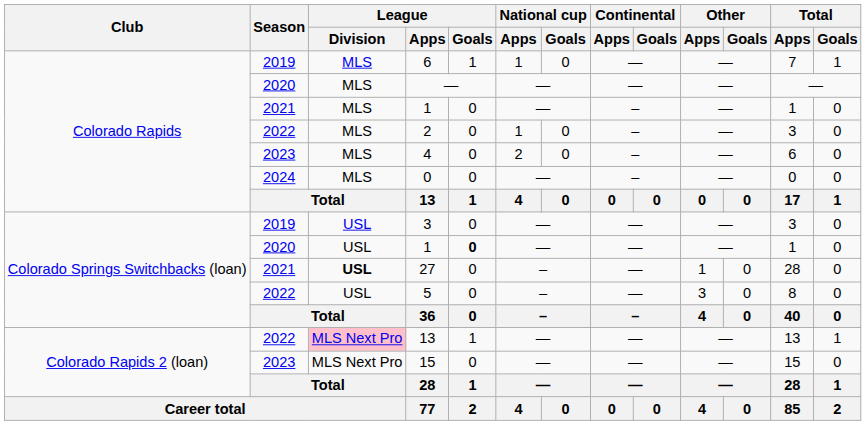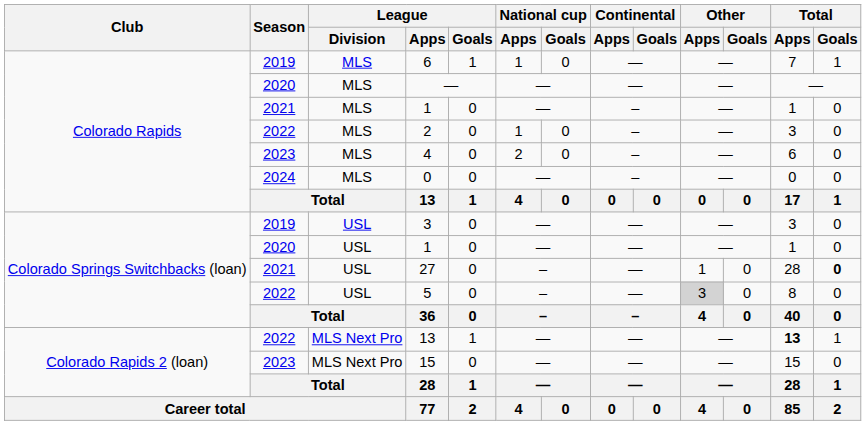(472, 246) bold -> (472, 246) normal
(357, 270) bold -> (357, 270) normal
(837, 270) normal -> (837, 270) bold
(702, 293) no background -> (702, 293) lightgrey background
(357, 339) pink background -> (357, 339) no background
(792, 339) normal -> (792, 339) bold
